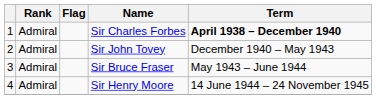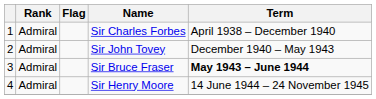(266, 31) bold -> (263, 31) normal
(249, 67) normal -> (250, 67) bold
